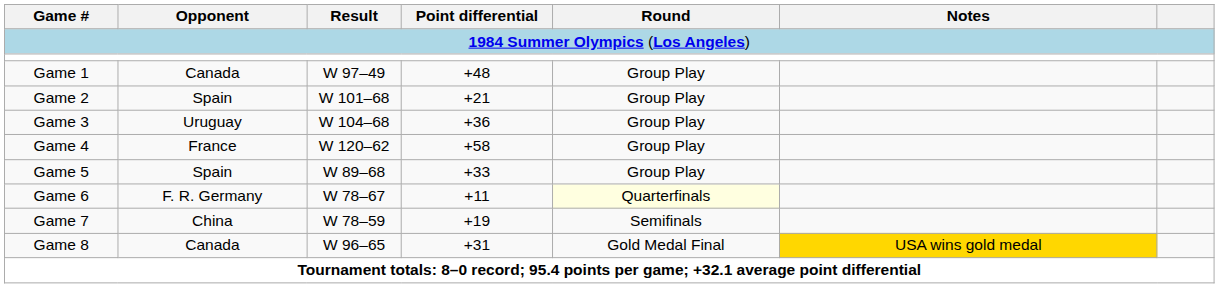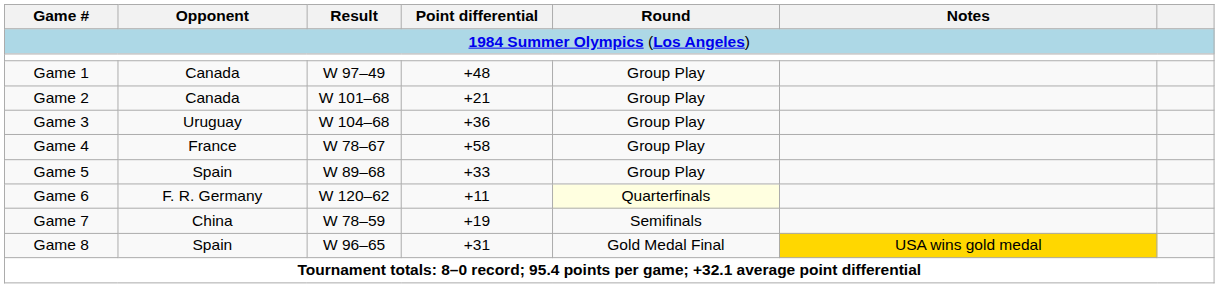(212, 97) Spain -> (212, 97) Canada
(354, 147) W 120–62 -> (354, 147) W 78–67
(354, 196) W 78–67 -> (354, 196) W 120–62
(212, 245) Canada -> (212, 245) Spain
